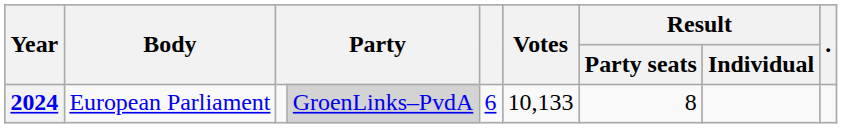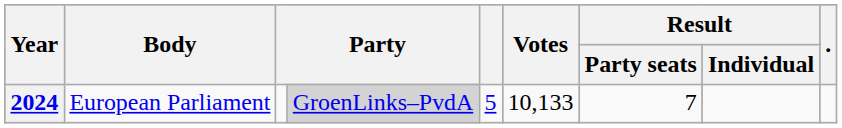(490, 103) 6 -> (490, 103) 5
(691, 103) 8 -> (691, 103) 7
